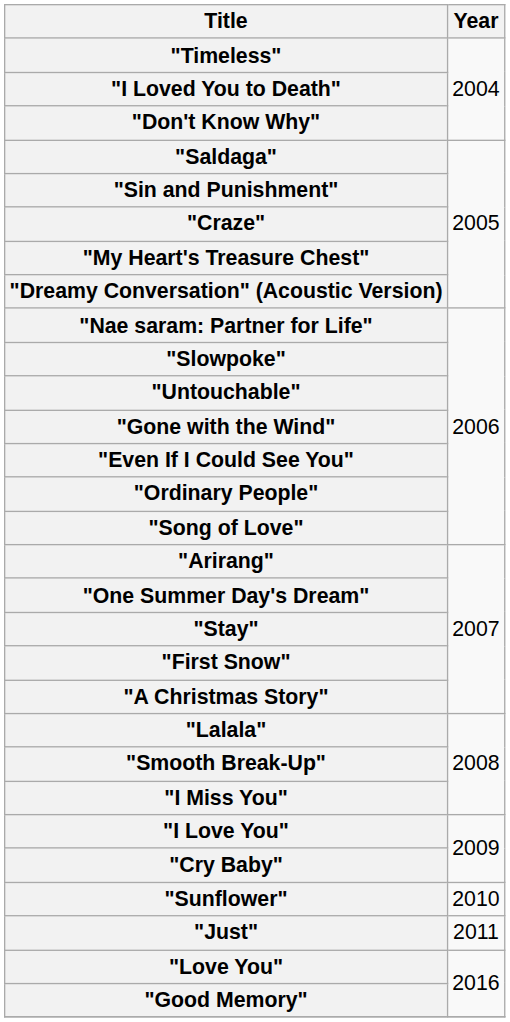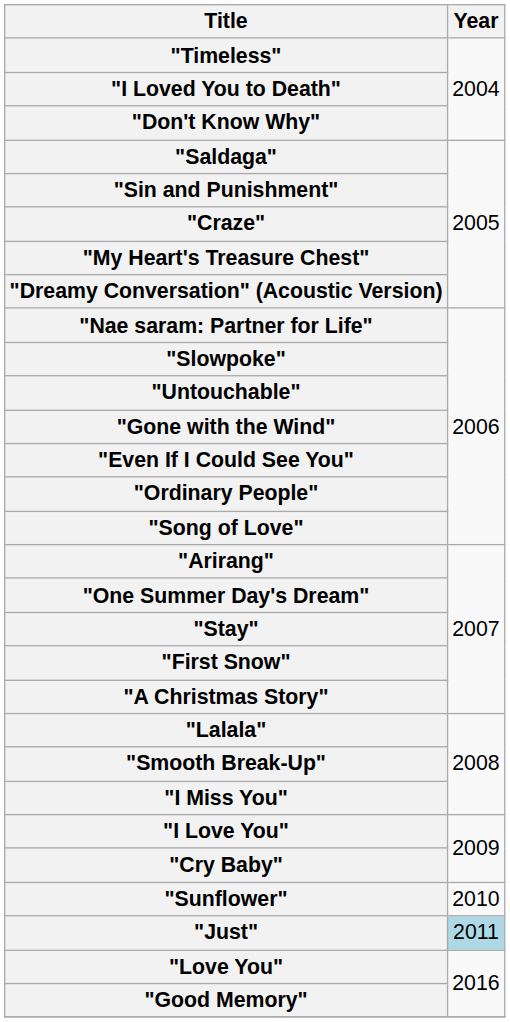(476, 932) no background -> (476, 932) lightblue background
